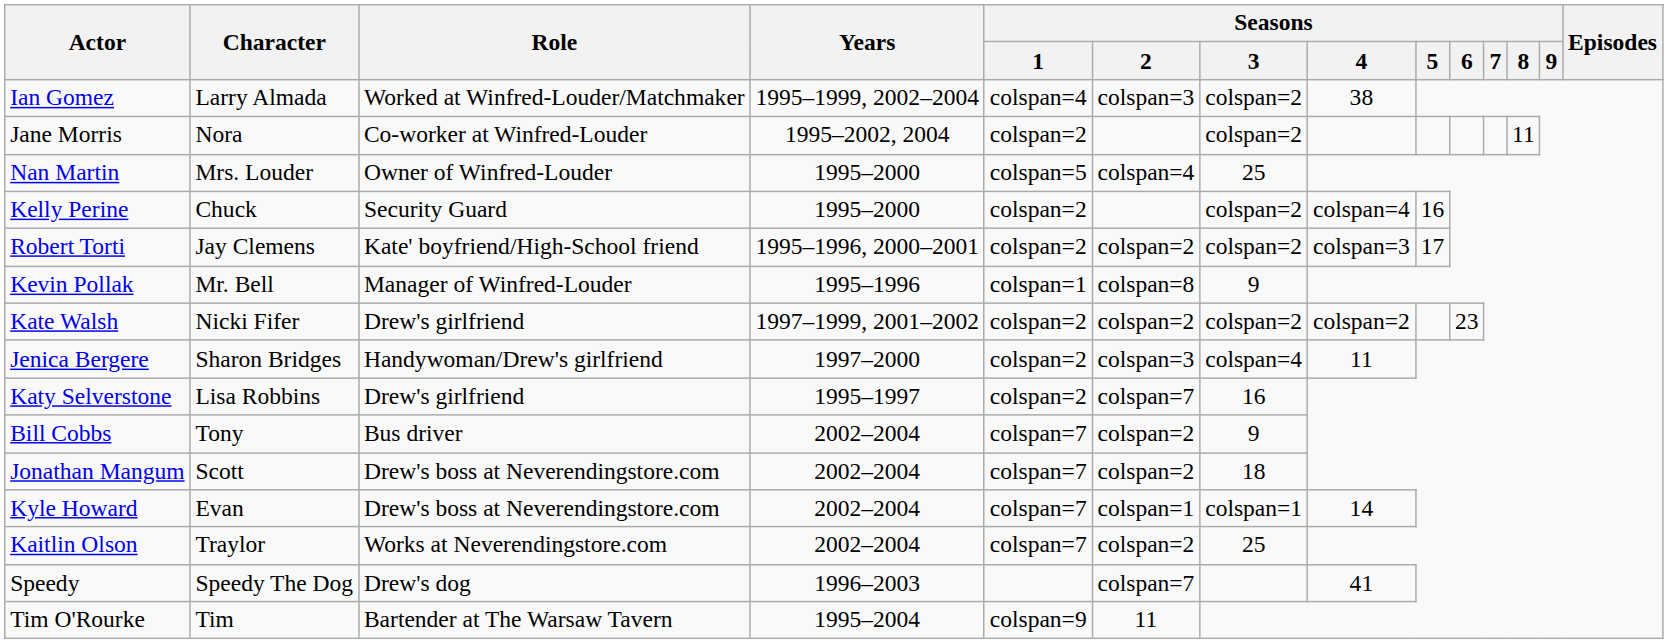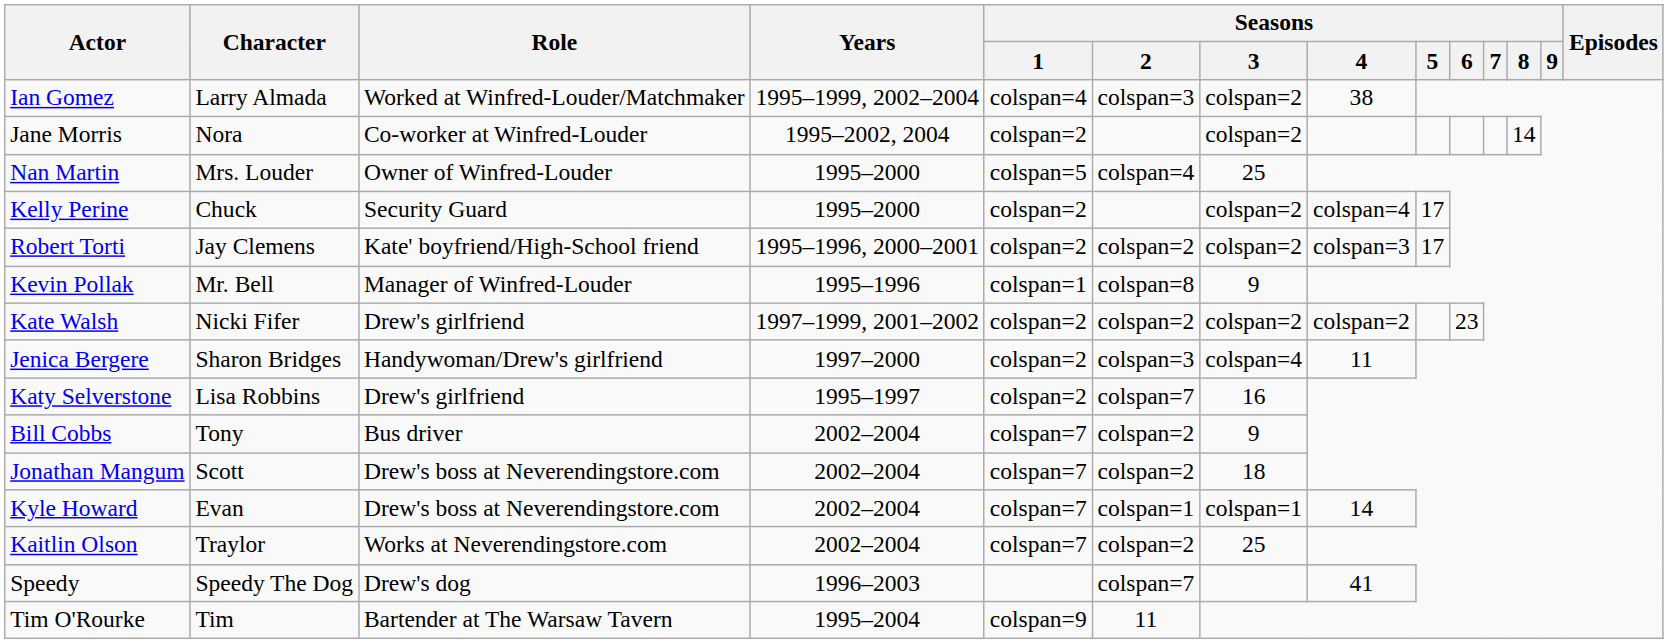(1523, 135) 11 -> (1524, 135) 14
(1432, 209) 16 -> (1432, 209) 17
